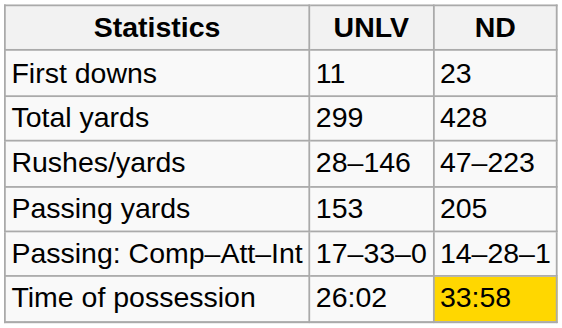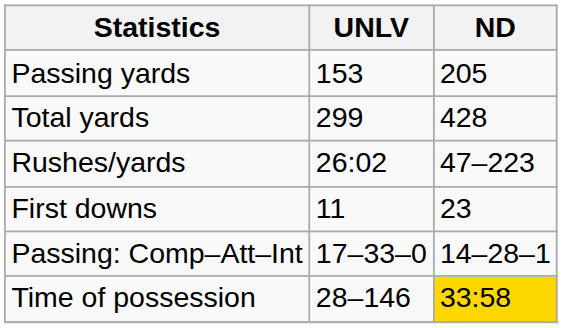rows swapped: (84, 72) <-> (101, 208)
(363, 163) 28–146 -> (352, 163) 26:02
(352, 298) 26:02 -> (363, 298) 28–146
